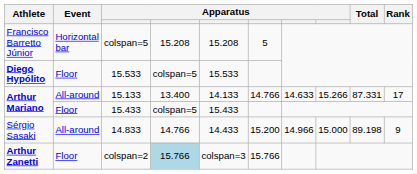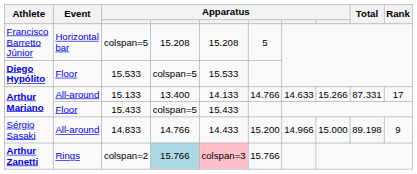(66, 156) Floor -> (68, 156) Rings
(224, 156) no background -> (224, 156) pink background
